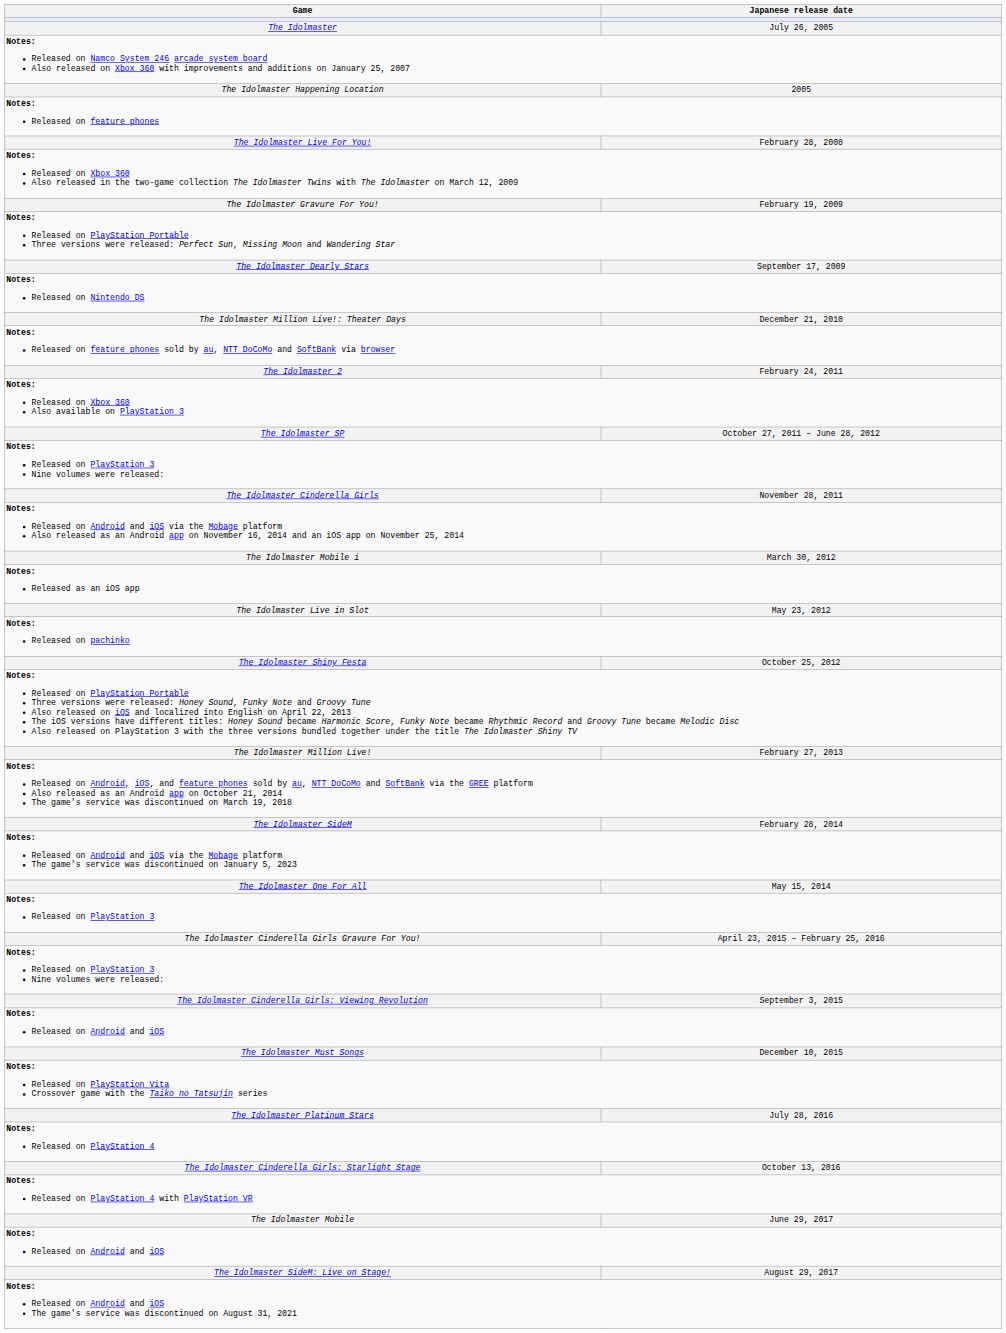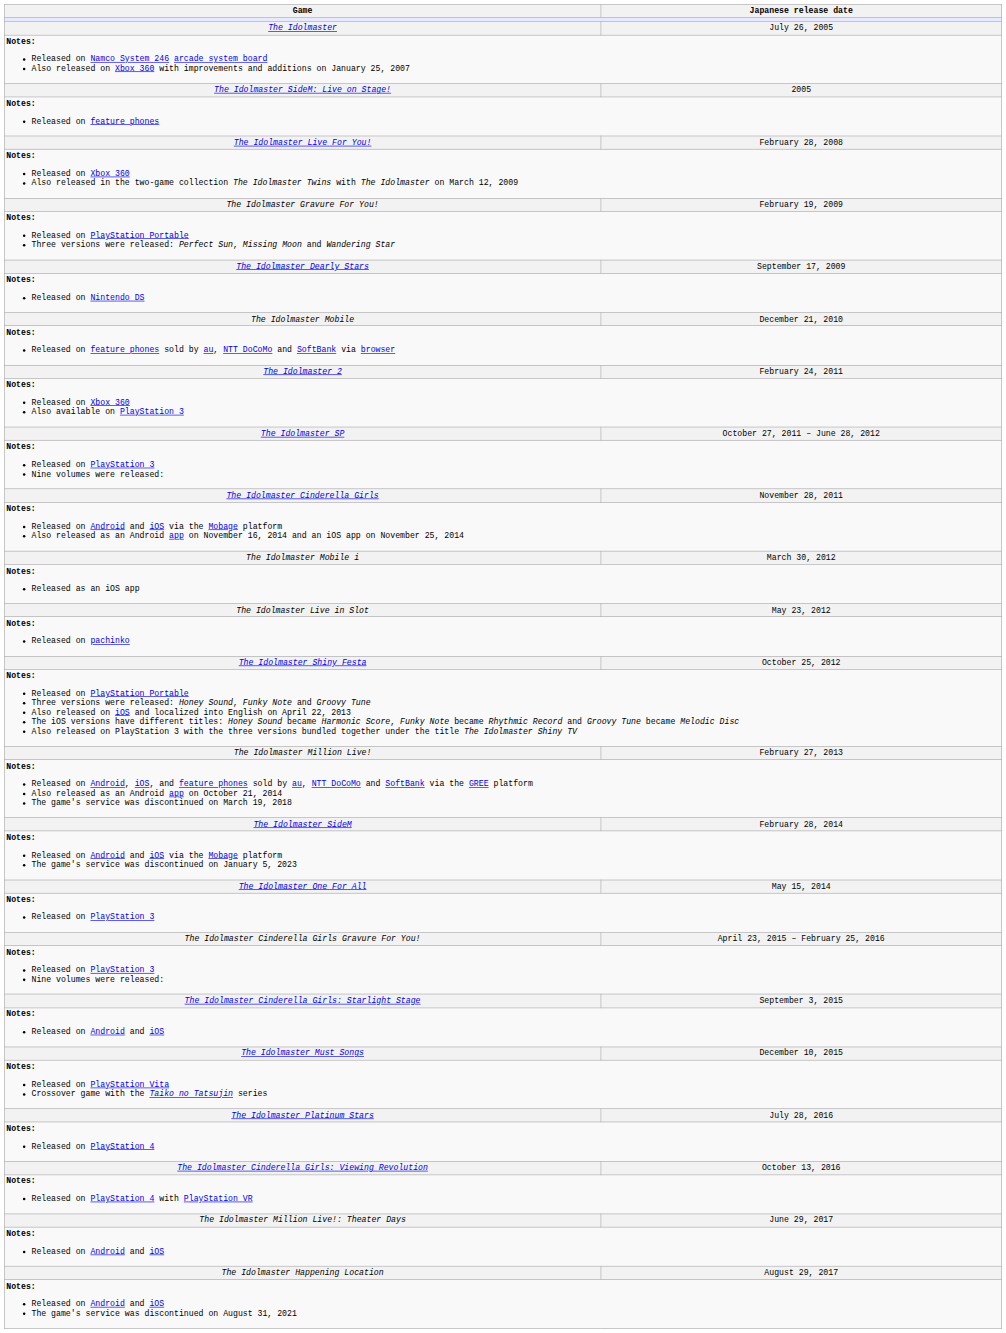(303, 90) The Idolmaster Happening Location -> (303, 90) The Idolmaster SideM: Live on Stage!
(303, 319) The Idolmaster Million Live!: Theater Days -> (303, 319) The Idolmaster Mobile
(303, 1001) The Idolmaster Cinderella Girls: Viewing Revolution -> (303, 1001) The Idolmaster Cinderella Girls: Starlight Stage
(303, 1168) The Idolmaster Cinderella Girls: Starlight Stage -> (303, 1168) The Idolmaster Cinderella Girls: Viewing Revolution
(303, 1221) The Idolmaster Mobile -> (303, 1221) The Idolmaster Million Live!: Theater Days
(303, 1273) The Idolmaster SideM: Live on Stage! -> (303, 1273) The Idolmaster Happening Location
